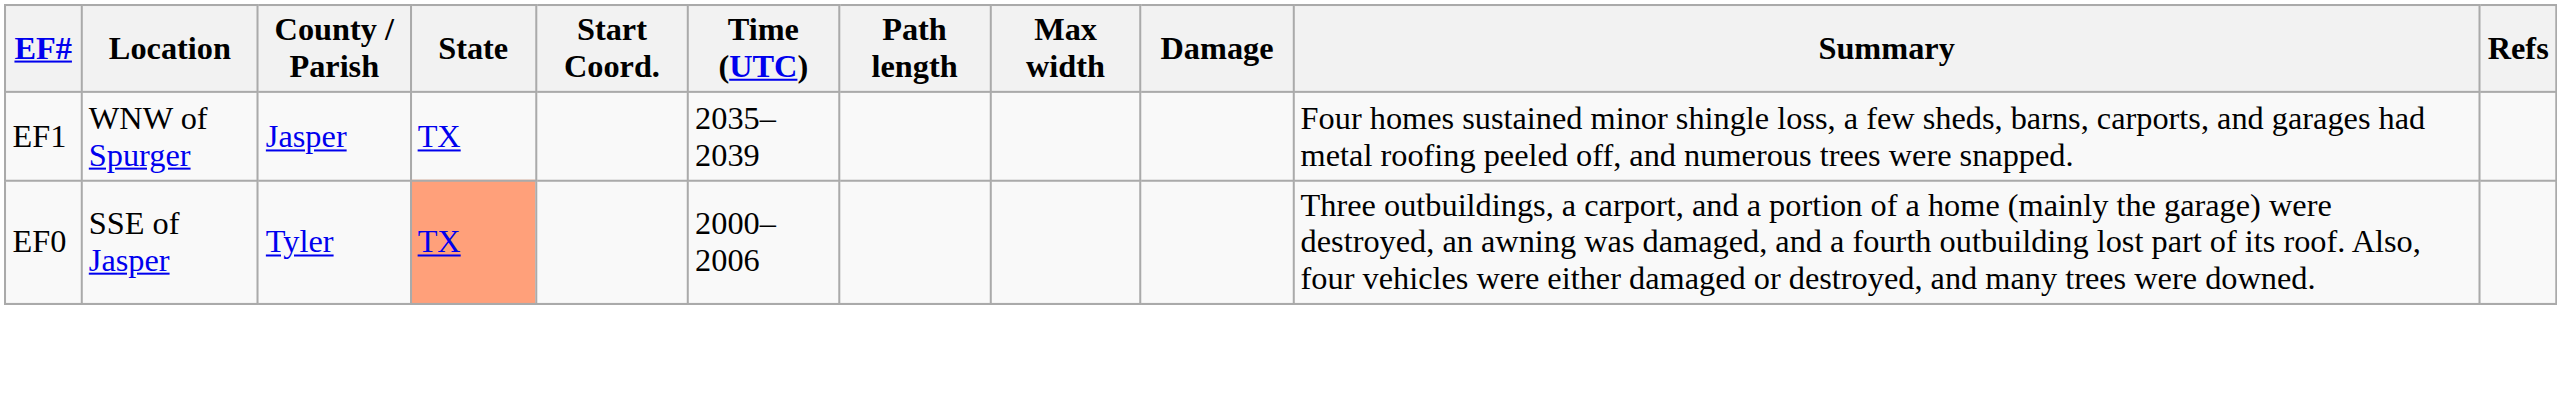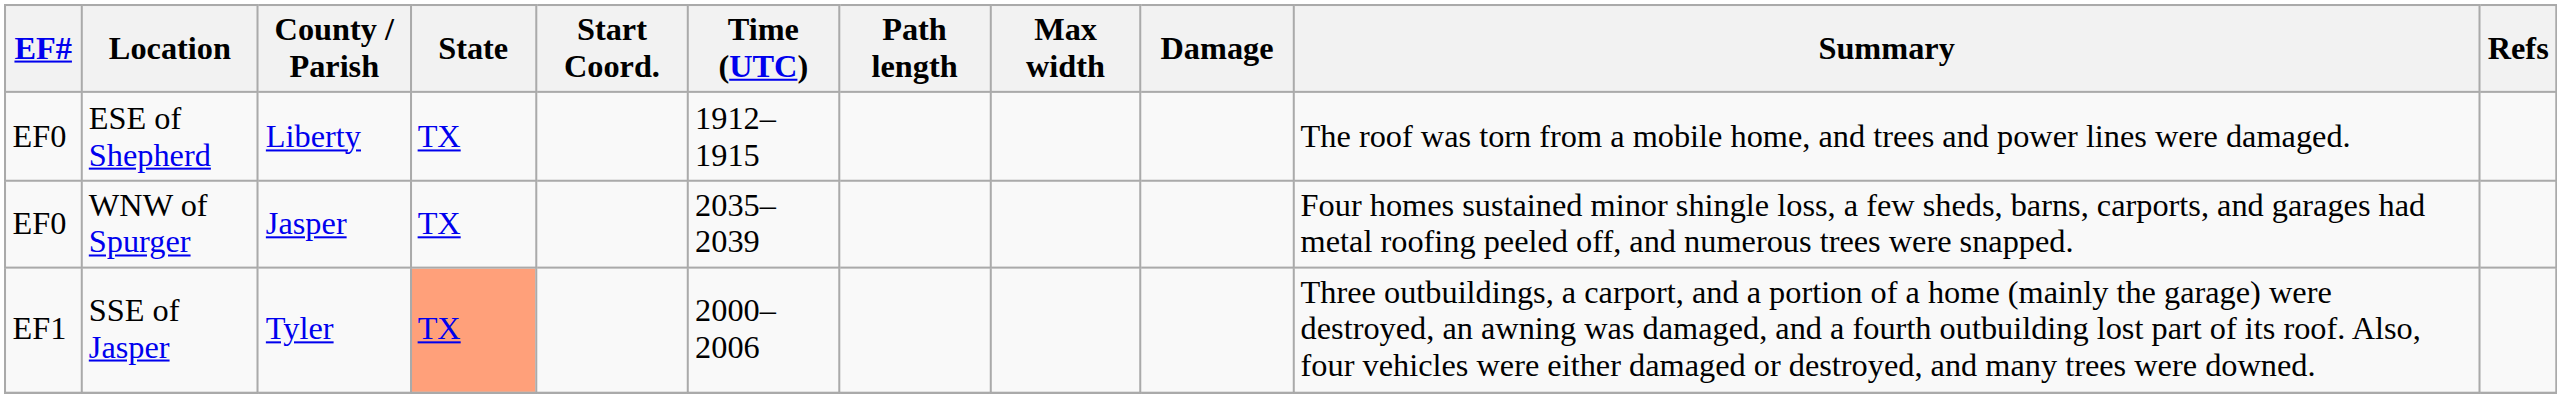+ row: (150, 135)
(39, 135) EF1 -> (39, 223) EF0
(39, 241) EF0 -> (39, 329) EF1
